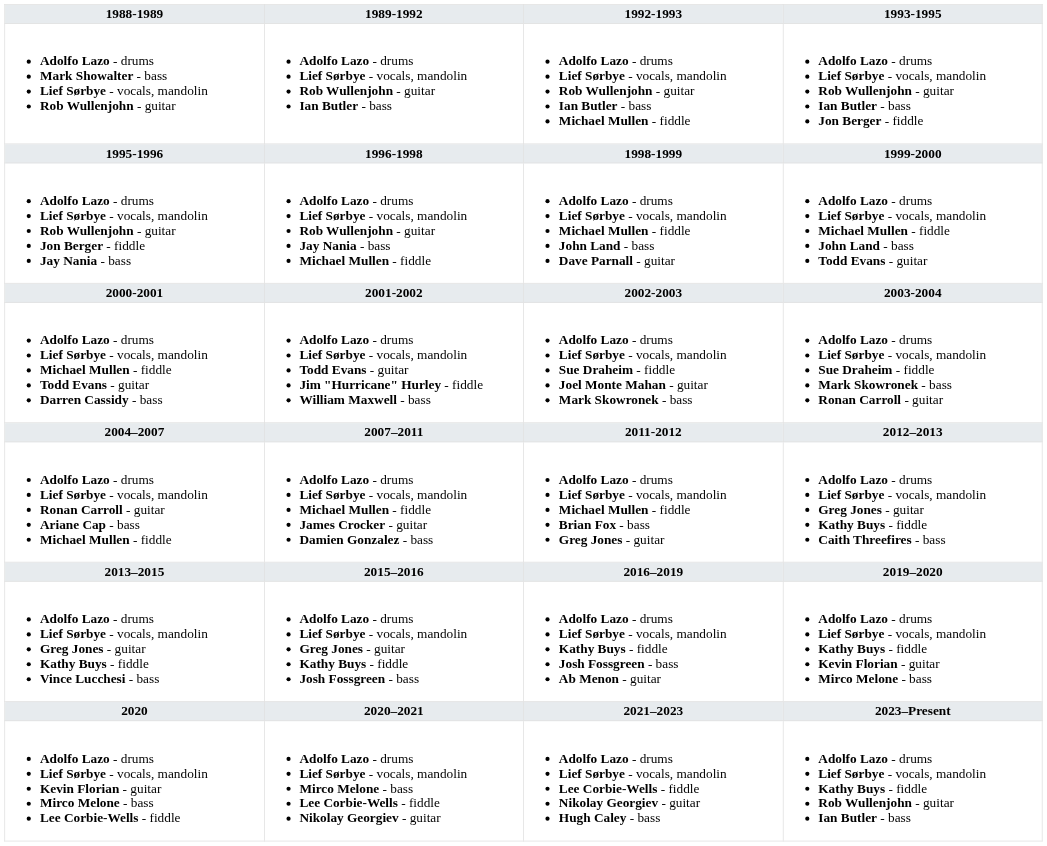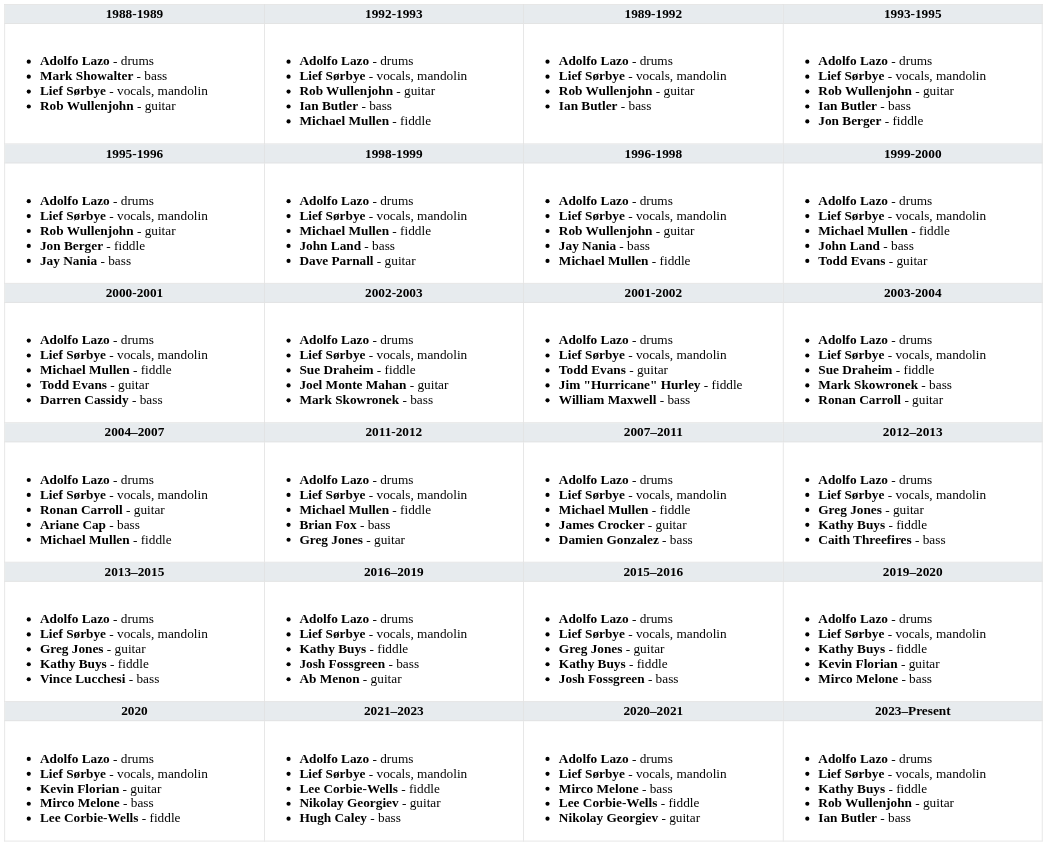columns swapped: (394, 14) <-> (653, 14)
